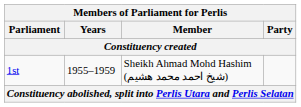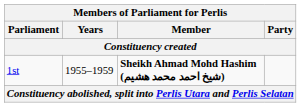(188, 70) normal -> (188, 70) bold
